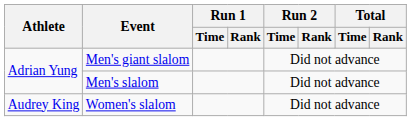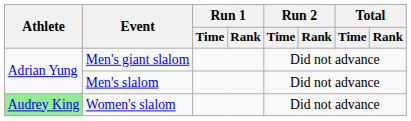(44, 105) no background -> (44, 105) lightgreen background
